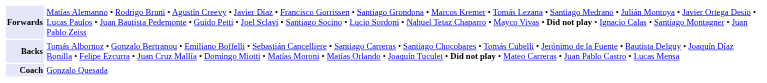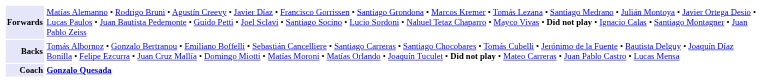(77, 70) normal -> (79, 70) bold
